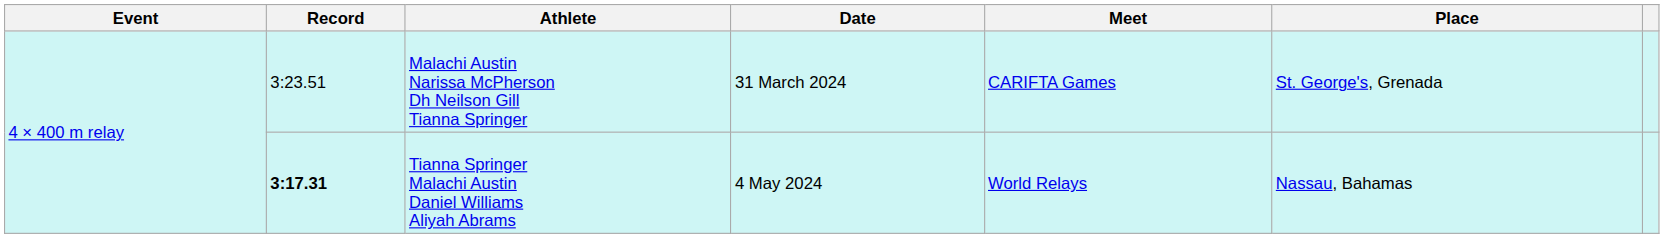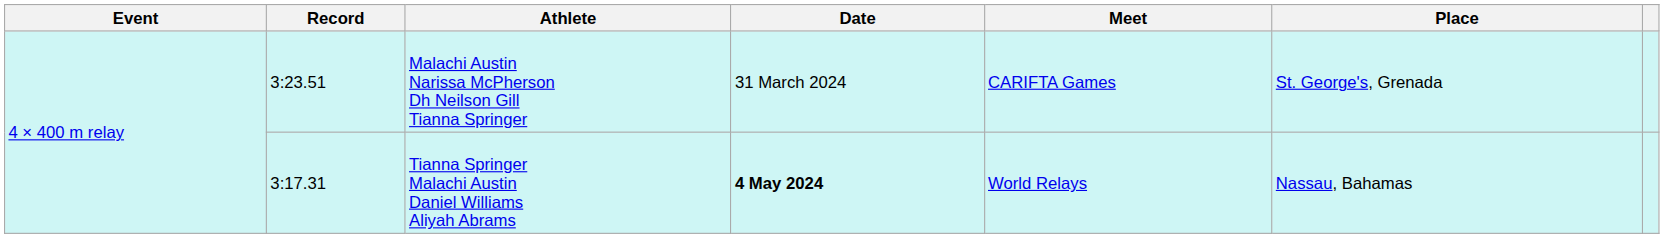(299, 183) bold -> (298, 183) normal
(779, 183) normal -> (779, 183) bold
